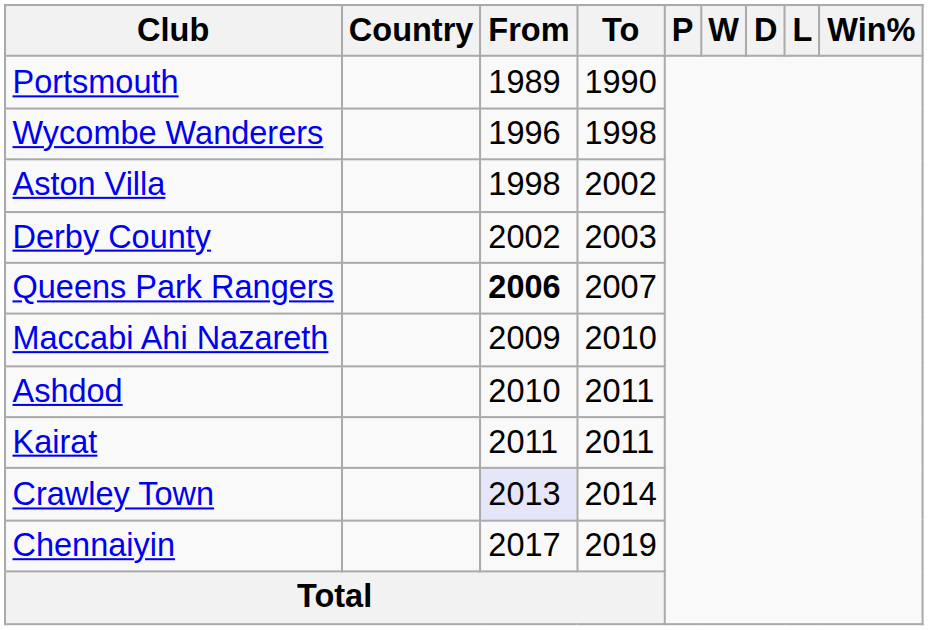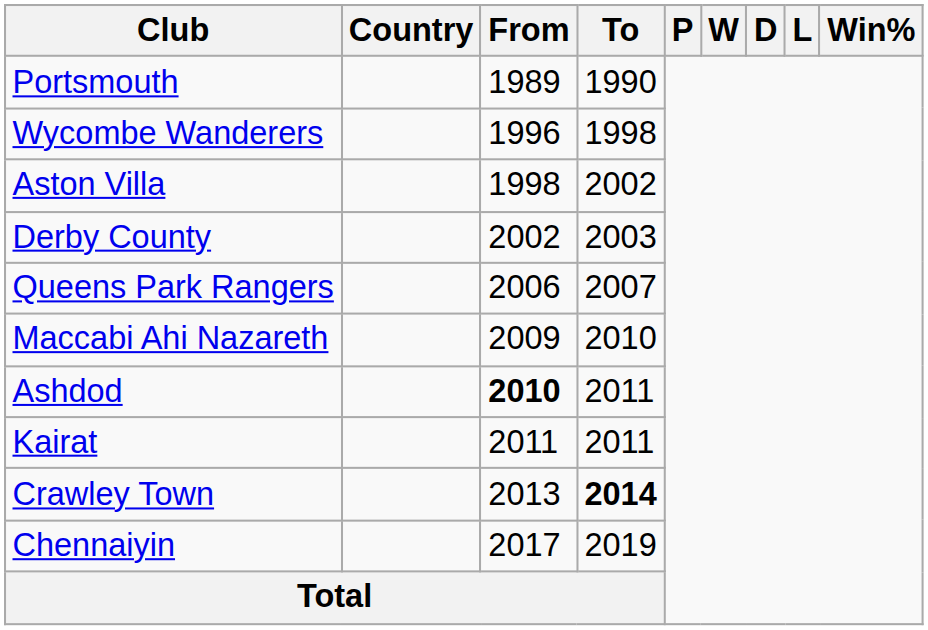(524, 287) bold -> (524, 287) normal
(524, 390) normal -> (524, 390) bold
(524, 493) lavender background -> (524, 493) no background
(621, 493) normal -> (621, 493) bold
